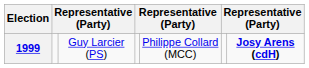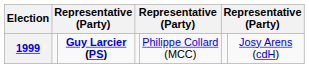(96, 48) normal -> (96, 48) bold
(265, 48) bold -> (266, 48) normal
